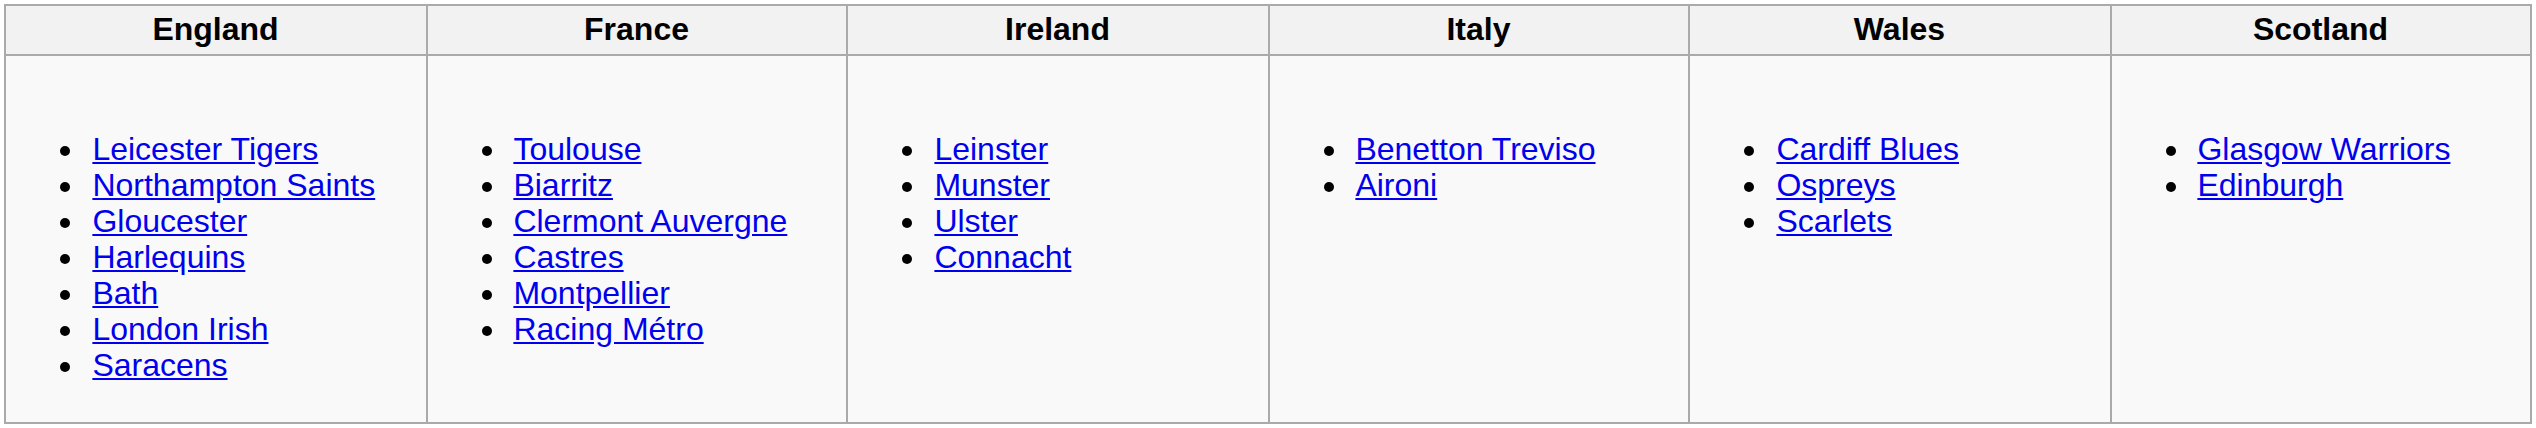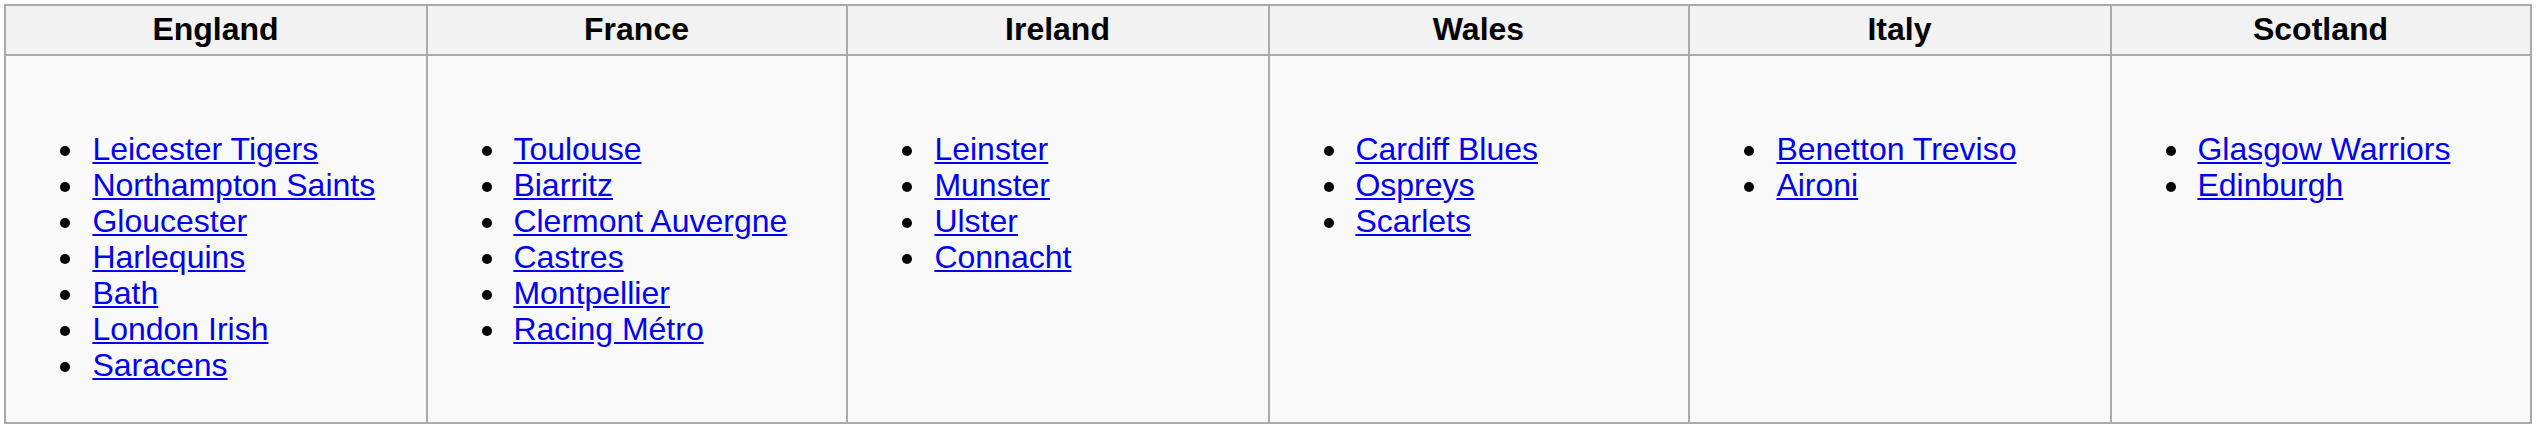columns swapped: (1900, 29) <-> (1478, 29)
